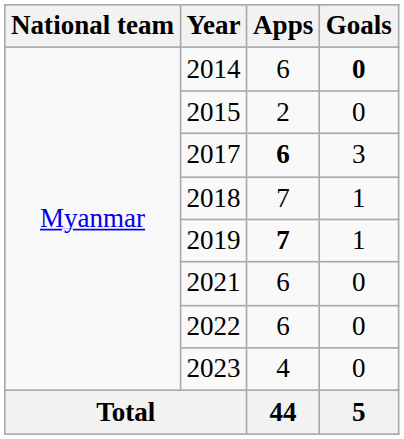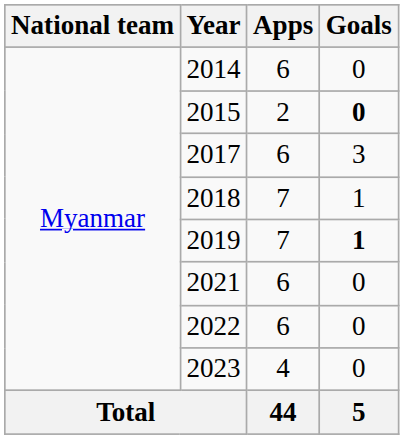(359, 68) bold -> (359, 68) normal
(359, 111) normal -> (359, 111) bold
(283, 154) bold -> (283, 154) normal
(283, 240) bold -> (283, 240) normal
(359, 240) normal -> (359, 240) bold
